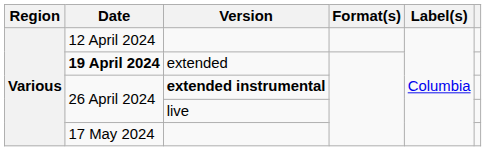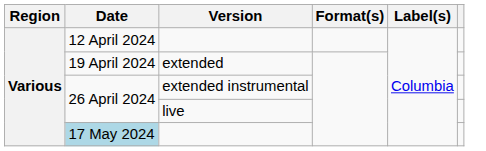(114, 63) bold -> (112, 63) normal
(246, 87) bold -> (235, 87) normal
(112, 134) no background -> (112, 134) lightblue background
